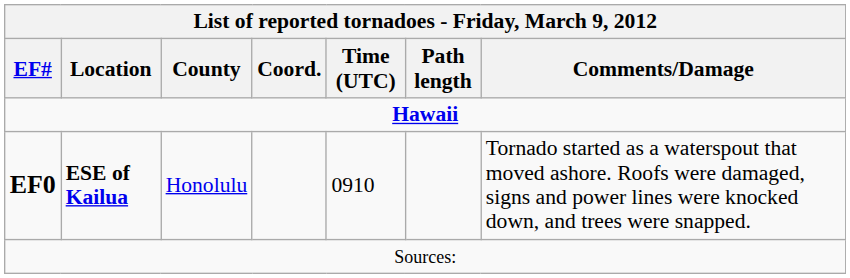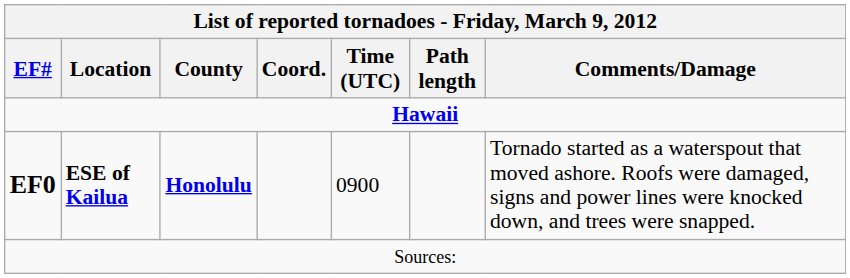(206, 185) normal -> (209, 185) bold
(353, 185) 0910 -> (358, 185) 0900
